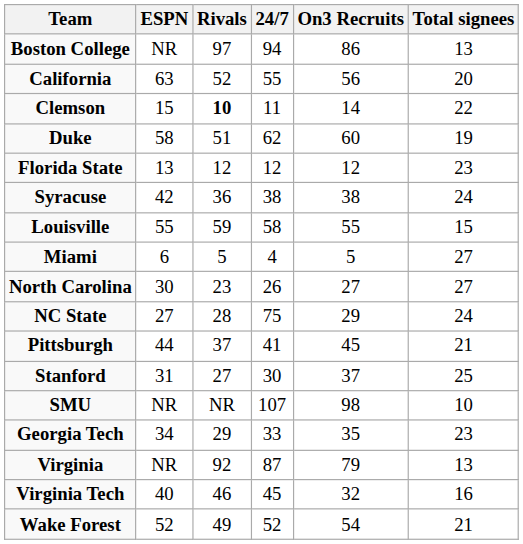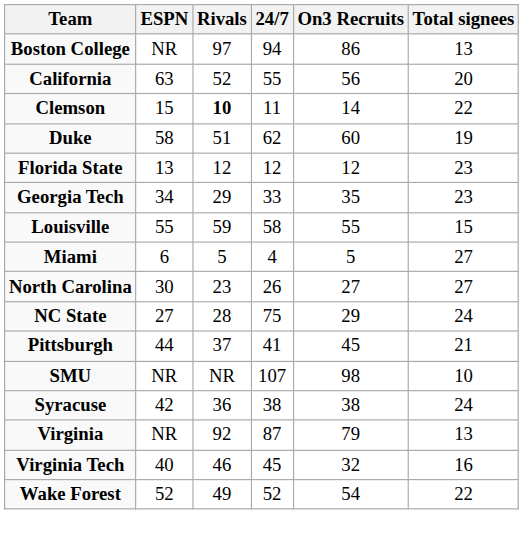rows swapped: (70, 434) <-> (70, 197)
- row: (70, 375)
(463, 524) 21 -> (463, 494) 22
